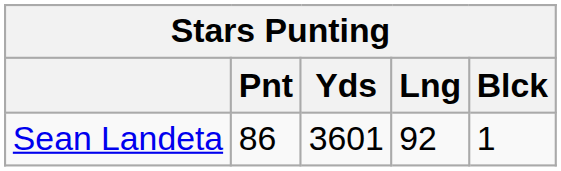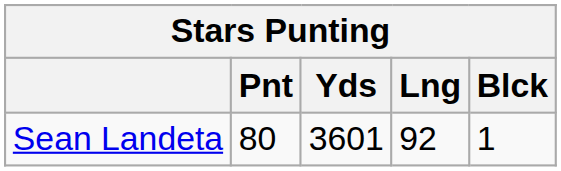(257, 138) 86 -> (257, 138) 80
